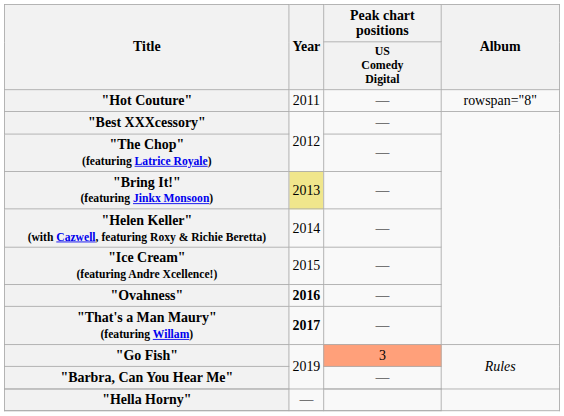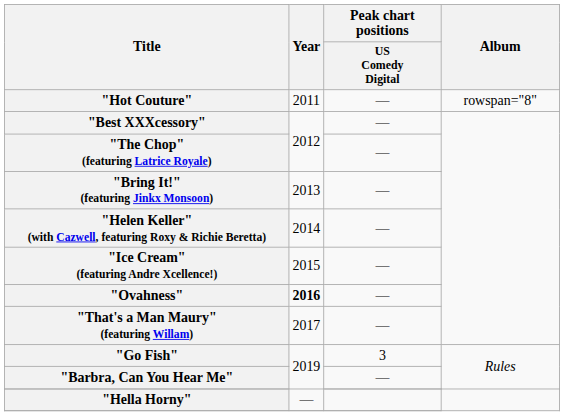(306, 190) khaki background -> (306, 190) no background
(306, 325) bold -> (306, 325) normal
(382, 355) lightsalmon background -> (382, 355) no background
